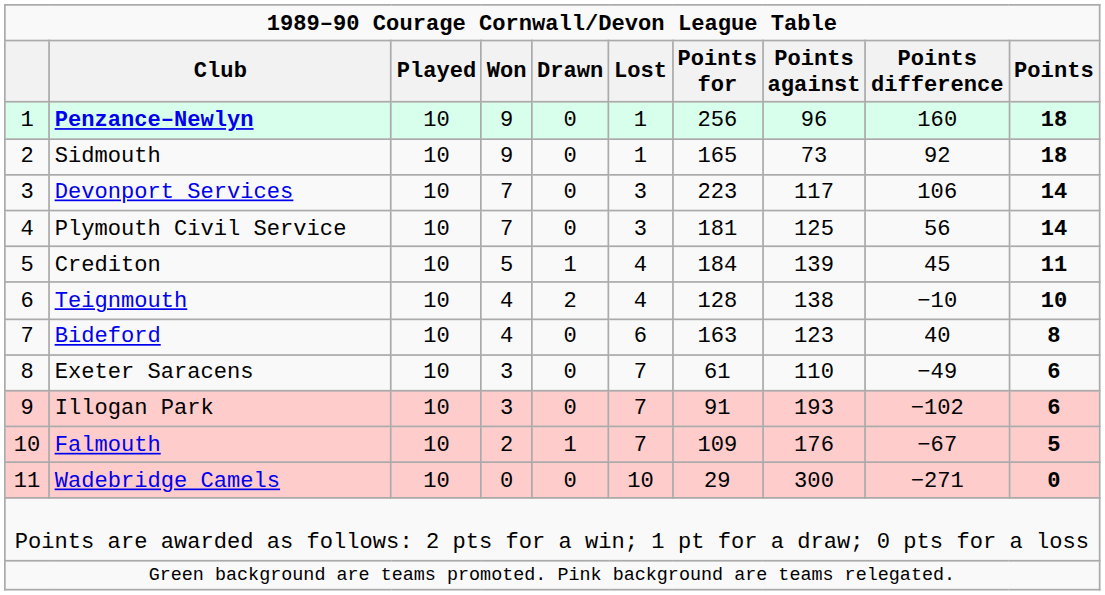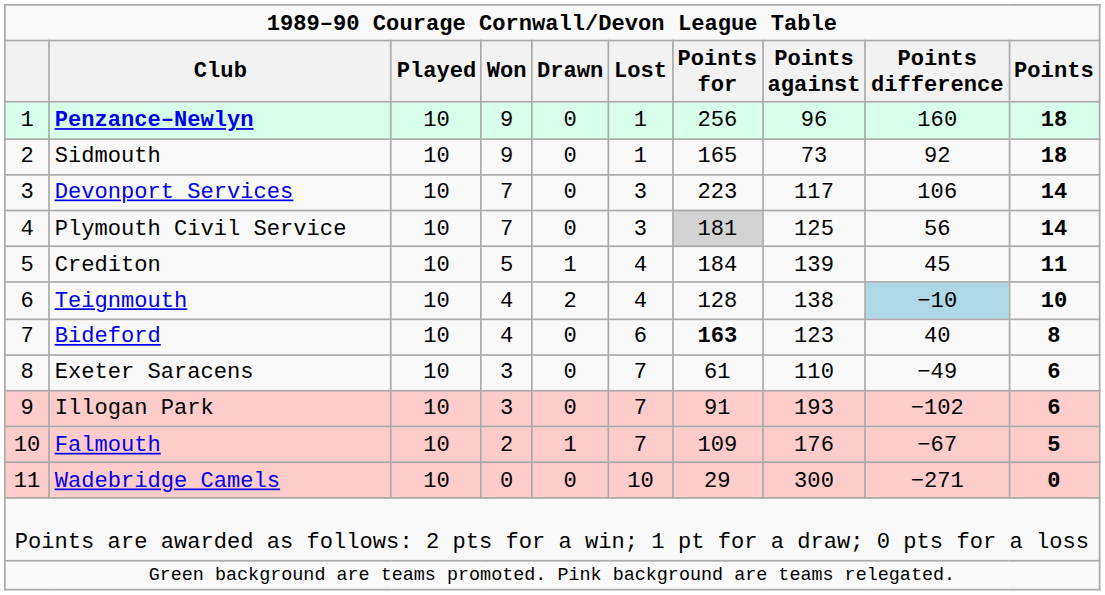(717, 228) no background -> (717, 228) lightgrey background
(937, 300) no background -> (937, 300) lightblue background
(717, 337) normal -> (717, 337) bold
